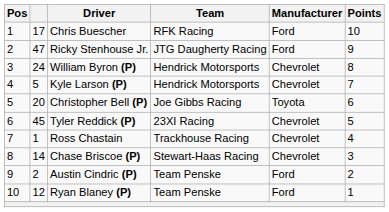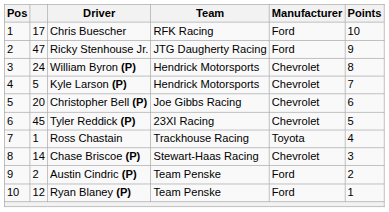(288, 102) Toyota -> (296, 102) Chevrolet
(296, 138) Chevrolet -> (288, 138) Toyota
